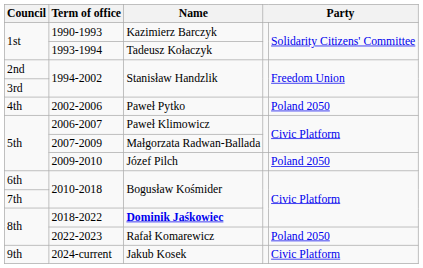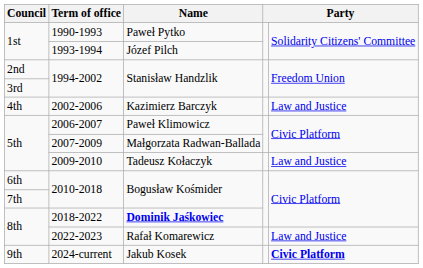(172, 32) Kazimierz Barczyk -> (156, 32) Paweł Pytko
(169, 50) Tadeusz Kołaczyk -> (152, 50) Józef Pilch
(156, 106) Paweł Pytko -> (172, 106) Kazimierz Barczyk
(300, 106) Poland 2050 -> (309, 106) Law and Justice
(152, 161) Józef Pilch -> (169, 161) Tadeusz Kołaczyk
(300, 161) Poland 2050 -> (309, 161) Law and Justice
(300, 236) Poland 2050 -> (309, 236) Law and Justice
(306, 254) normal -> (308, 254) bold
